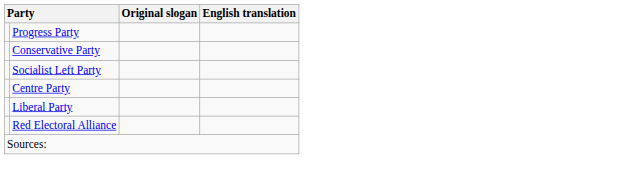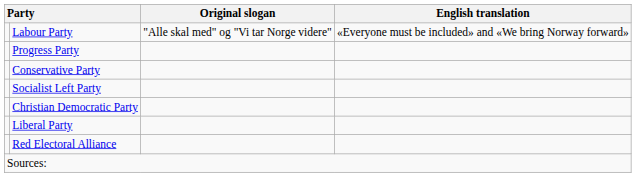+ row: (42, 31)
- row: (41, 87)
+ row: (75, 106)
